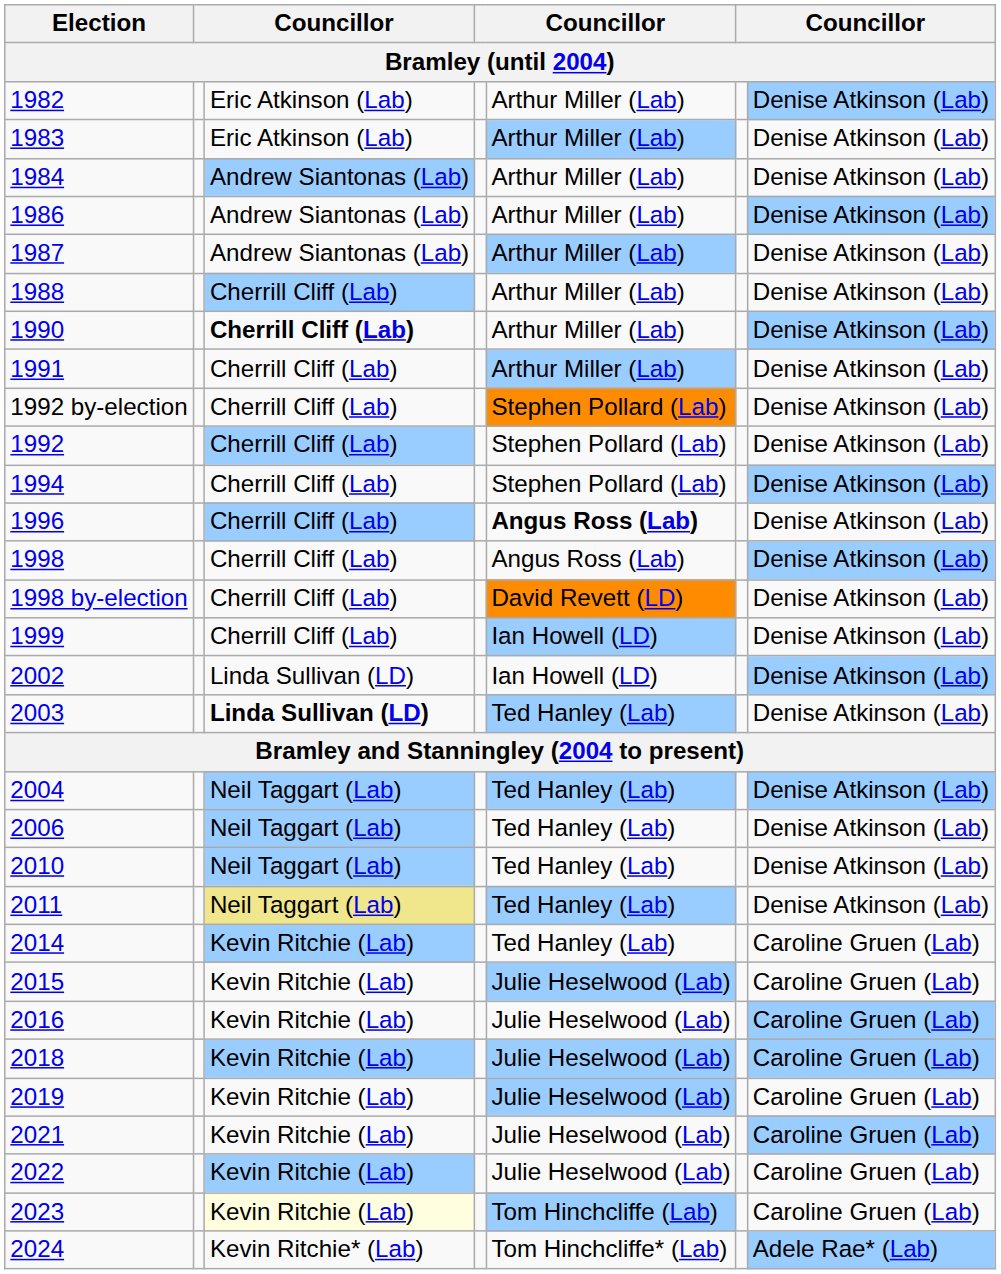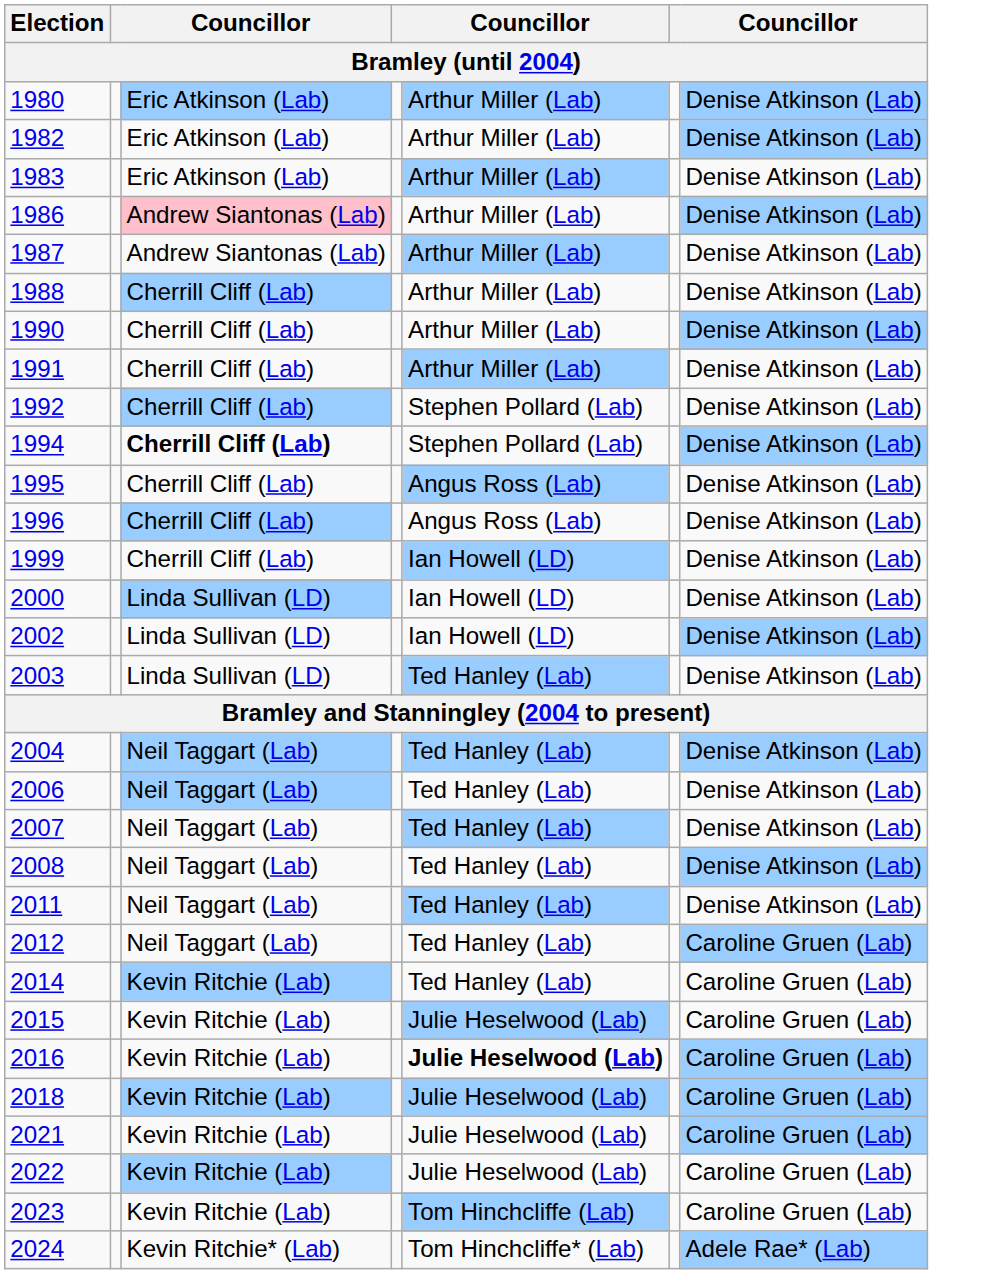+ row: (37, 100)
- row: (37, 176)
(340, 215) no background -> (256, 215) pink background
(312, 330) bold -> (220, 330) normal
- row: (99, 406)
(304, 483) normal -> (229, 445) bold
+ row: (37, 483)
(595, 521) bold -> (505, 521) normal
- row: (37, 560)
- row: (99, 598)
+ row: (37, 598)
(319, 713) bold -> (229, 675) normal
+ row: (37, 828)
+ row: (37, 866)
- row: (37, 866)
(306, 904) khaki background -> (222, 904) no background
+ row: (37, 943)
(611, 1019) normal -> (536, 1058) bold
- row: (37, 1096)
(312, 1211) lightyellow background -> (229, 1211) no background
